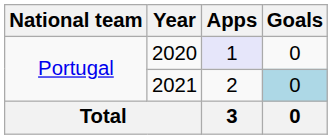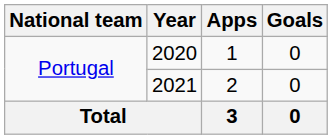(232, 52) lavender background -> (232, 52) no background
(295, 85) lightblue background -> (295, 85) no background
